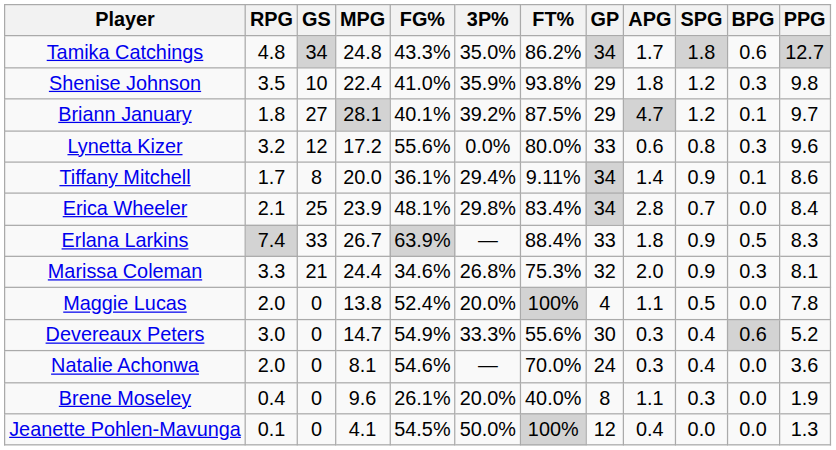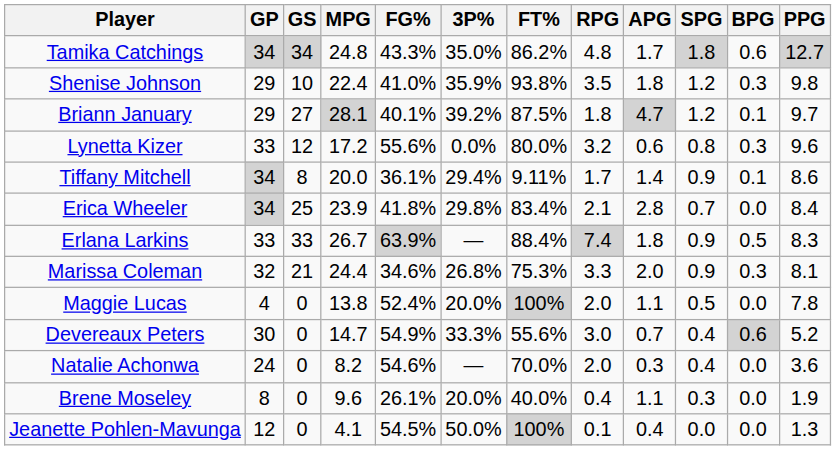columns swapped: (605, 20) <-> (271, 20)
(422, 209) 48.1% -> (408, 209) 41.8%
(650, 334) 0.3 -> (650, 334) 0.7
(363, 366) 8.1 -> (348, 366) 8.2
